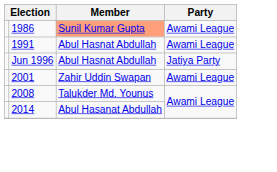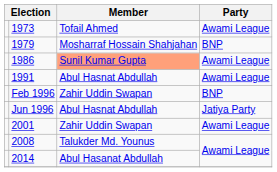+ row: (23, 28)
+ row: (23, 45)
+ row: (33, 93)
